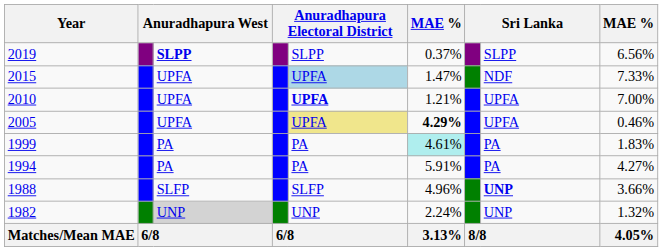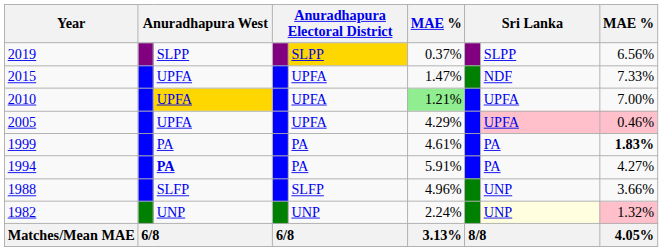(174, 54) bold -> (173, 54) normal
(308, 54) no background -> (308, 54) gold background
(309, 76) lightblue background -> (309, 76) no background
(174, 99) no background -> (174, 99) gold background
(310, 99) bold -> (309, 99) normal
(443, 99) no background -> (443, 99) lightgreen background
(309, 122) khaki background -> (309, 122) no background
(442, 122) bold -> (443, 122) normal
(501, 122) no background -> (501, 122) pink background
(636, 122) no background -> (636, 122) pink background
(443, 144) paleturquoise background -> (443, 144) no background
(636, 144) normal -> (634, 144) bold
(165, 167) normal -> (166, 167) bold
(498, 189) bold -> (498, 189) normal
(171, 212) lightgrey background -> (171, 212) no background
(498, 212) no background -> (498, 212) lightyellow background
(636, 212) no background -> (636, 212) pink background
